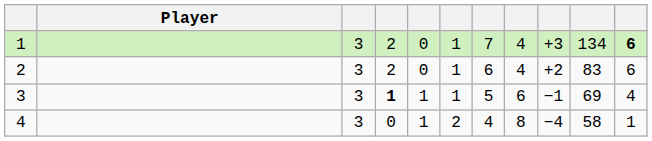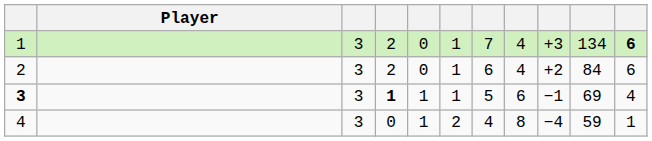(592, 70) 83 -> (592, 70) 84
(21, 97) normal -> (21, 97) bold
(592, 123) 58 -> (592, 123) 59
